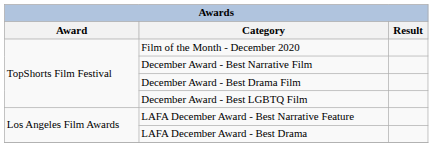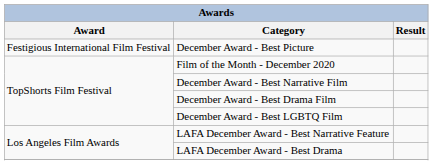+ row: (245, 47)
